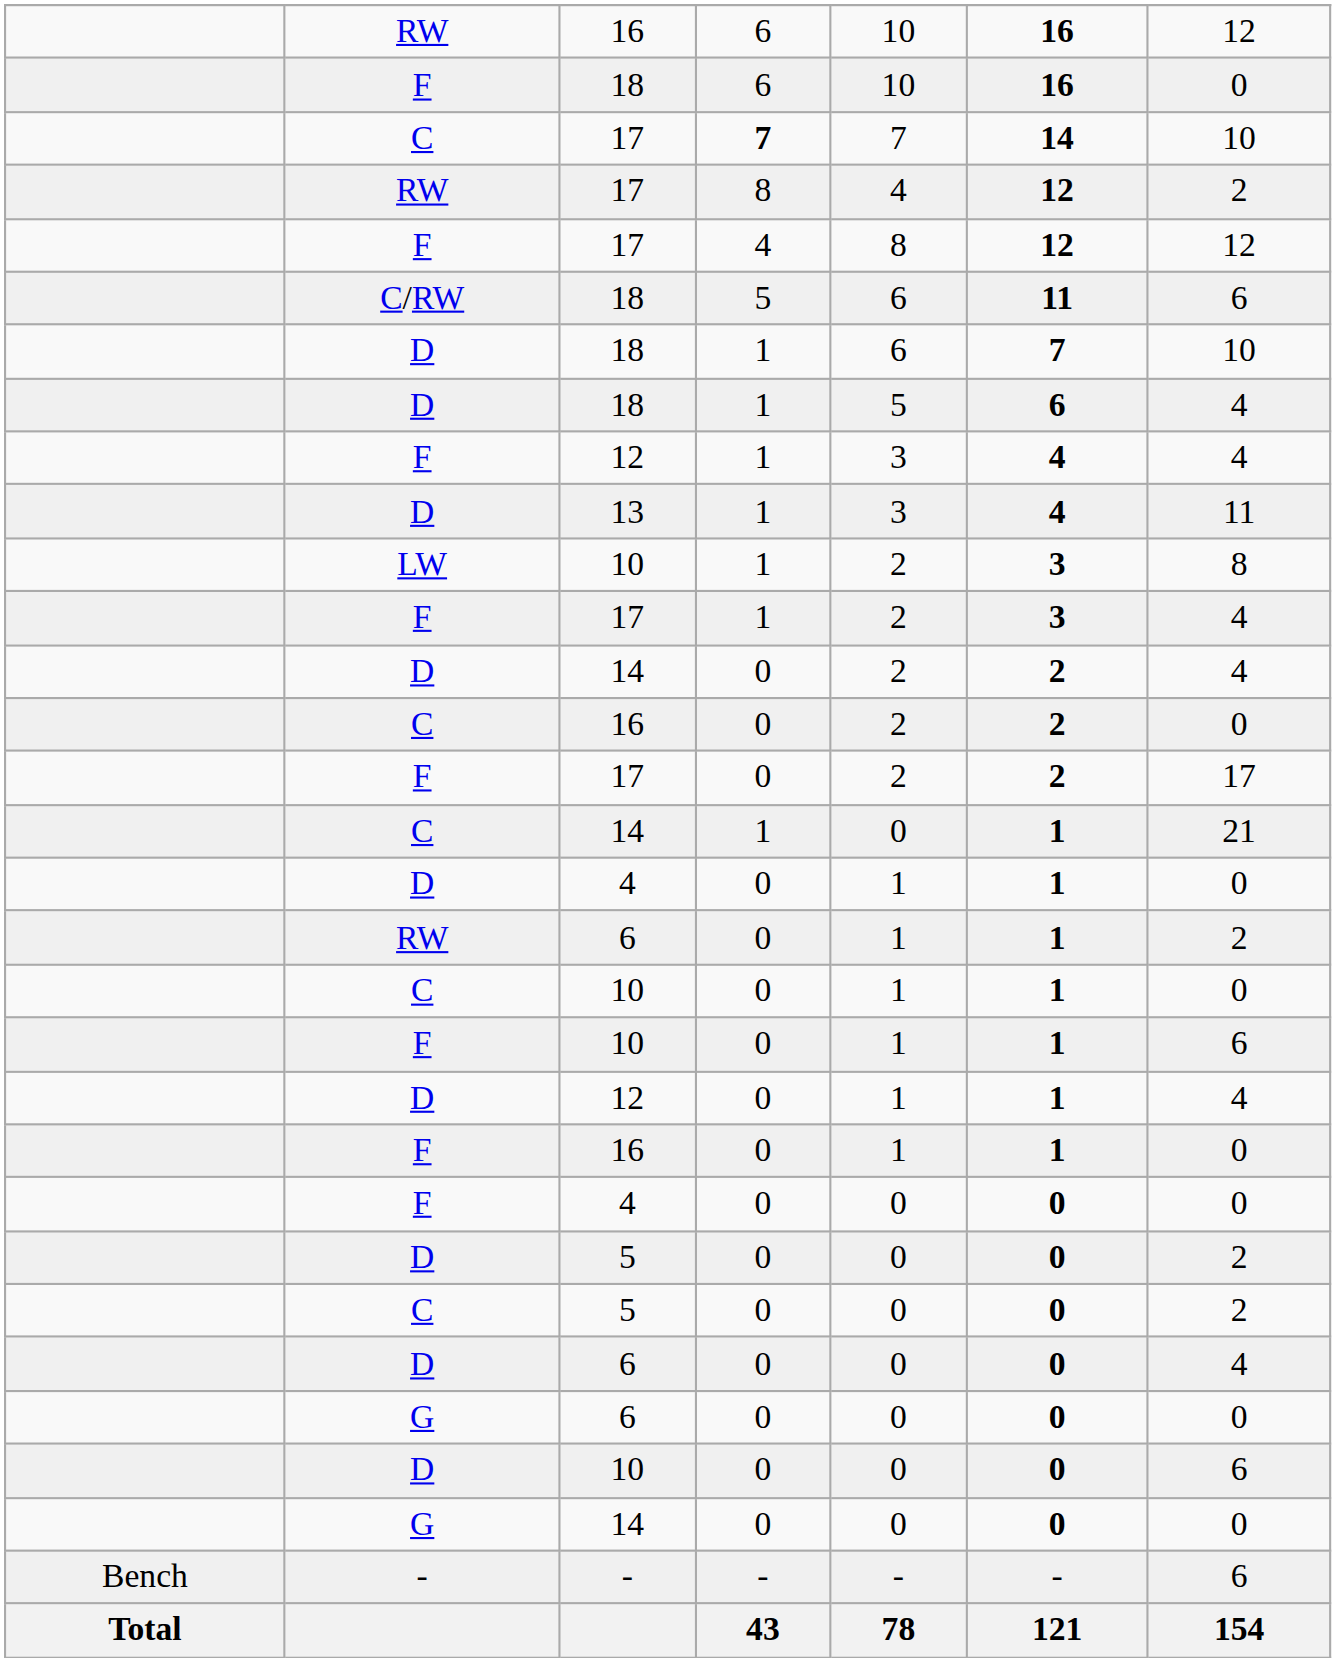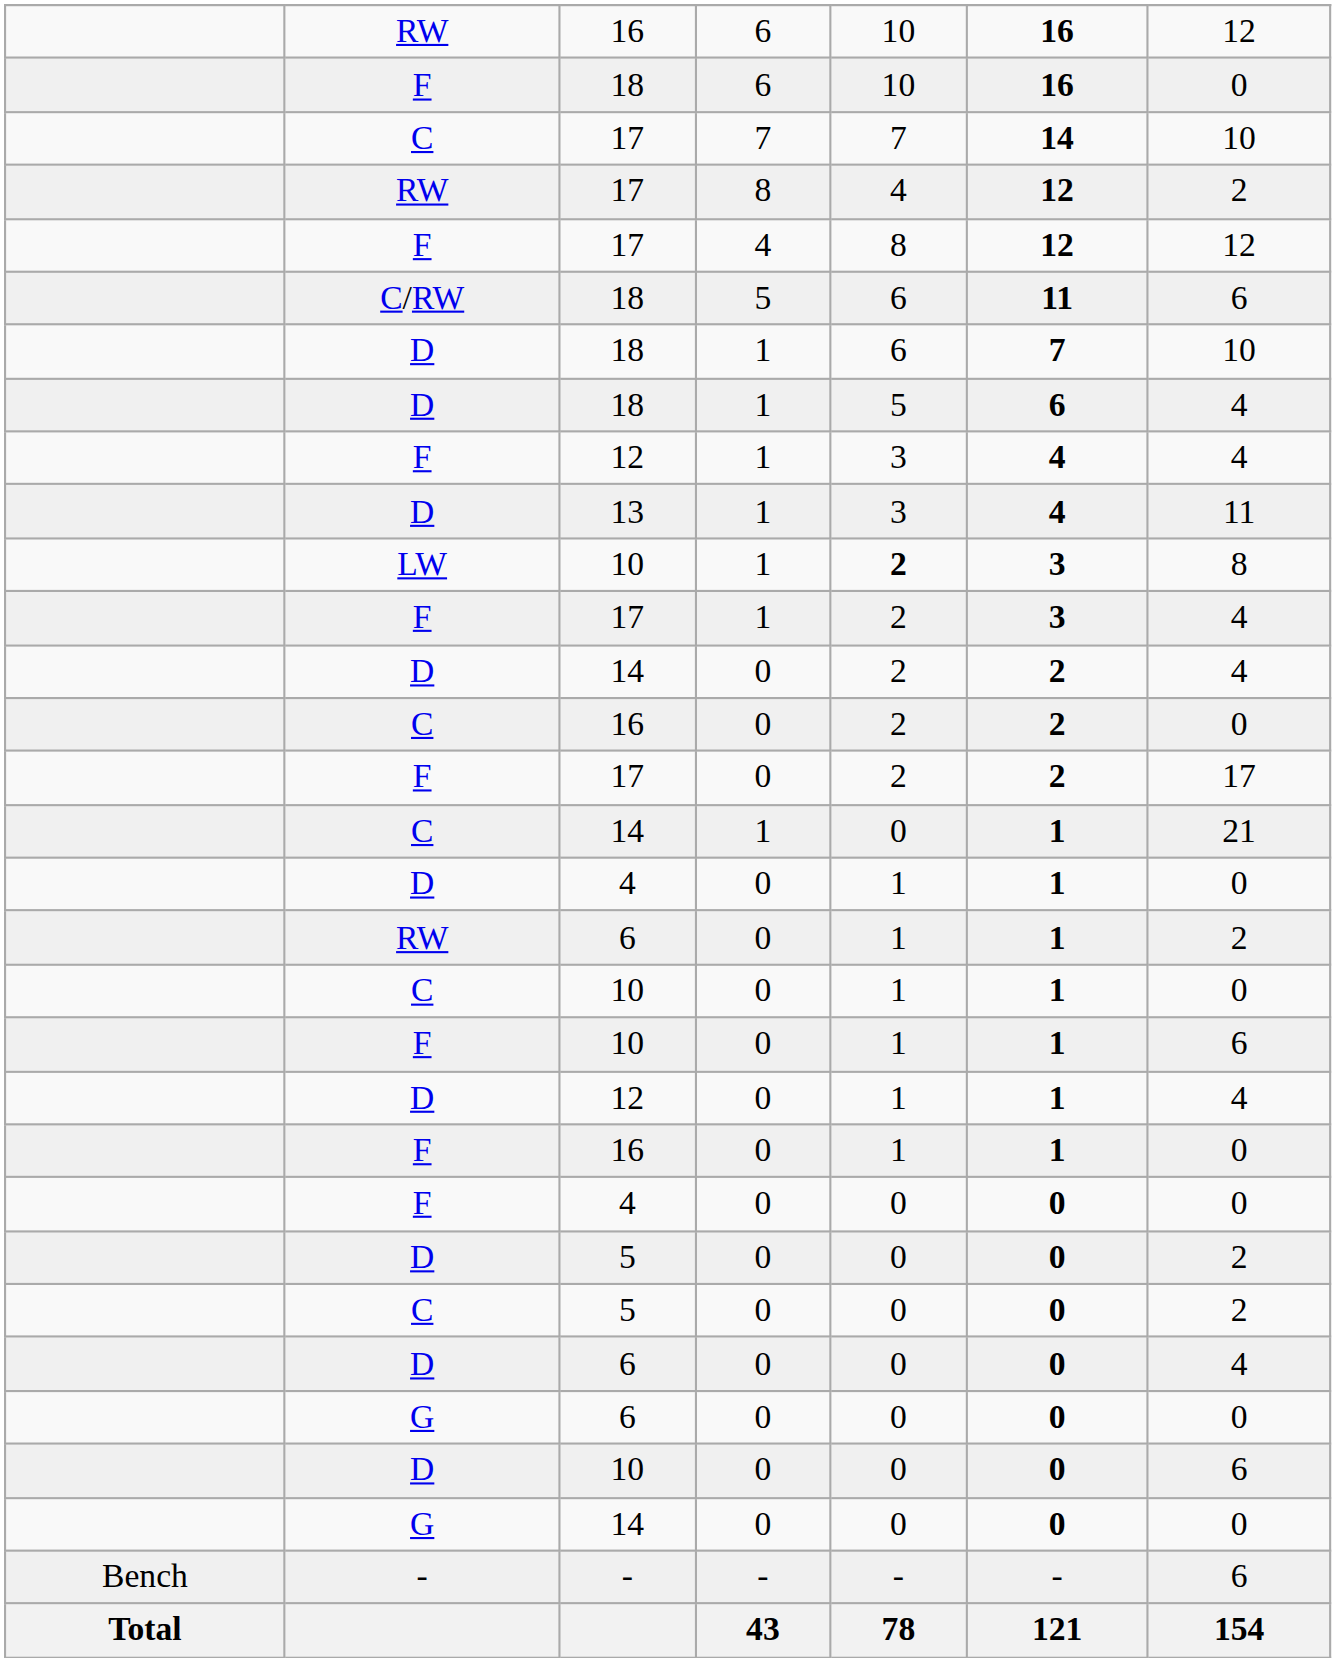(763, 137) bold -> (763, 137) normal
(898, 564) normal -> (898, 564) bold
